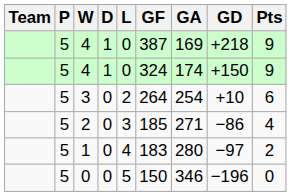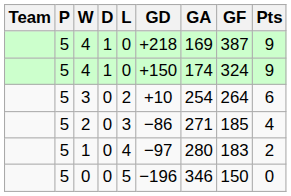columns swapped: (153, 17) <-> (230, 17)
